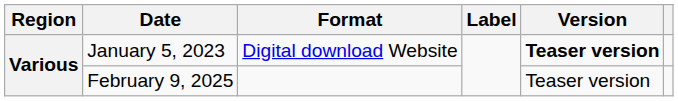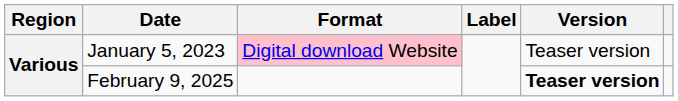(350, 50) no background -> (350, 50) pink background
(592, 50) bold -> (588, 50) normal
(588, 80) normal -> (592, 80) bold
